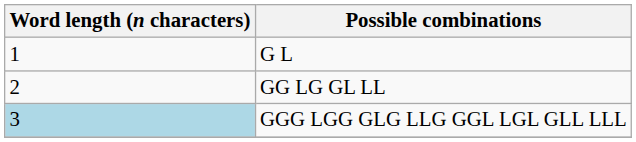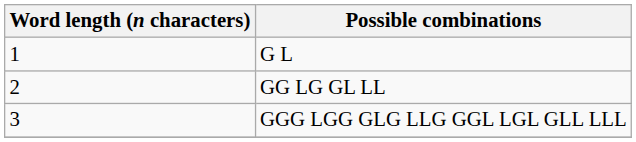(15, 119) lightblue background -> (15, 119) no background
